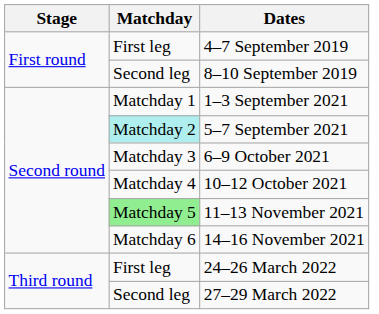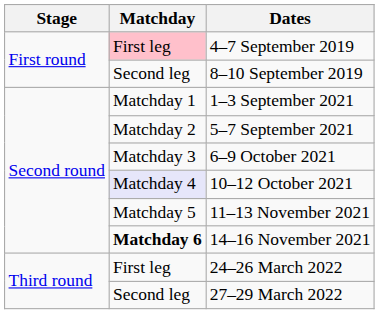(142, 45) no background -> (142, 45) pink background
(154, 128) paleturquoise background -> (154, 128) no background
(154, 184) no background -> (154, 184) lavender background
(154, 211) lightgreen background -> (154, 211) no background
(154, 239) normal -> (157, 239) bold
